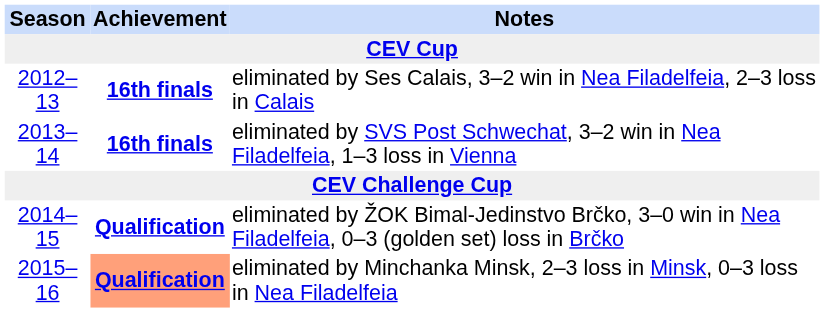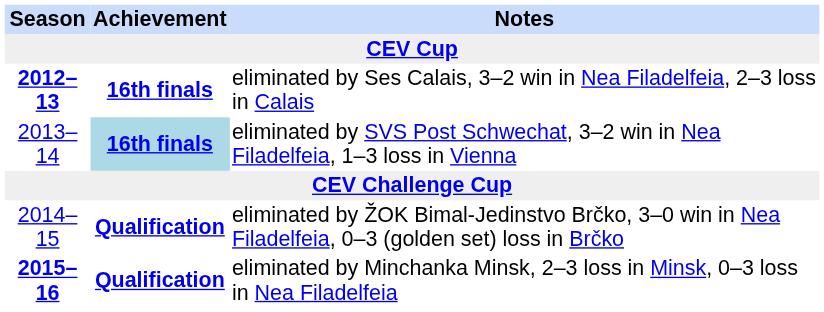(48, 90) normal -> (48, 90) bold
(160, 143) no background -> (160, 143) lightblue background
(48, 280) normal -> (48, 280) bold
(160, 280) lightsalmon background -> (160, 280) no background
